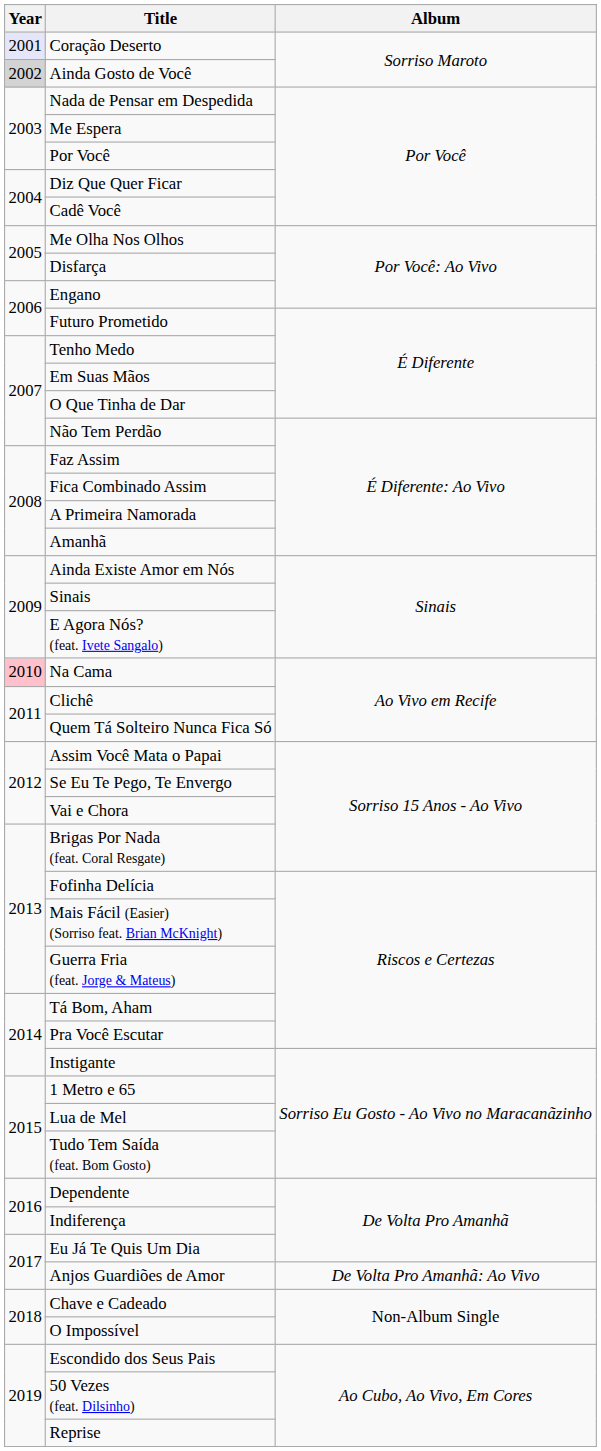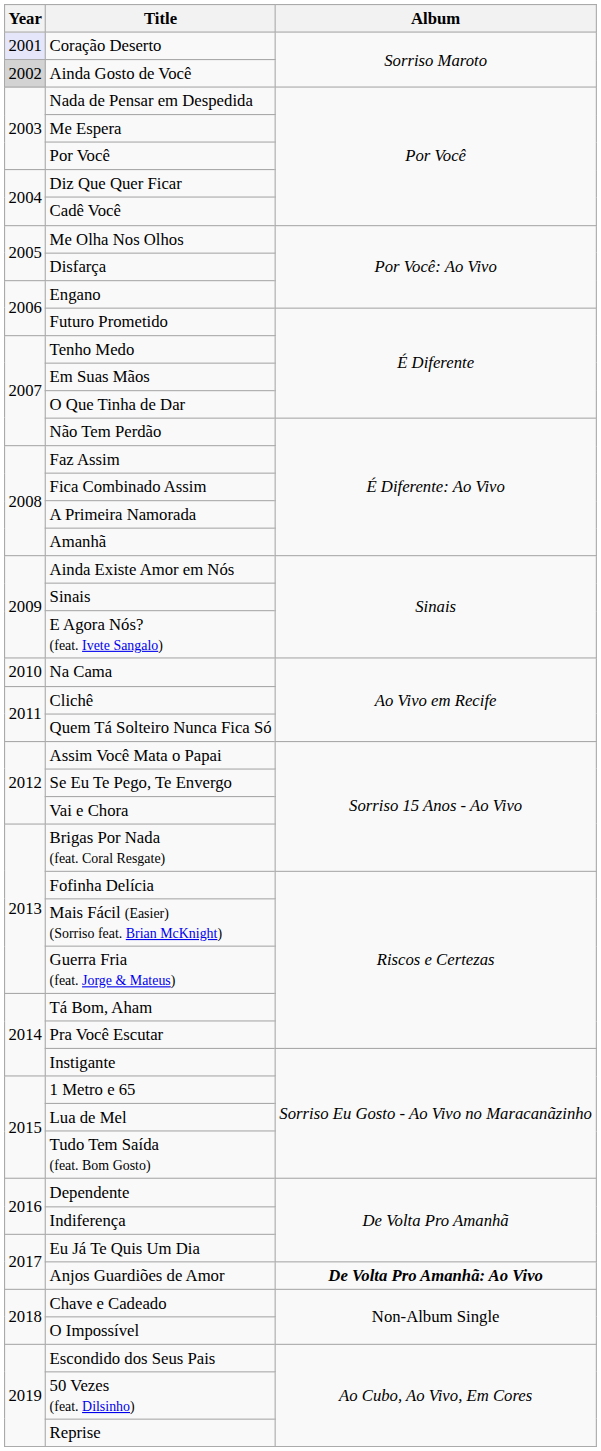(25, 672) pink background -> (25, 672) no background
(436, 1275) normal -> (436, 1275) bold
